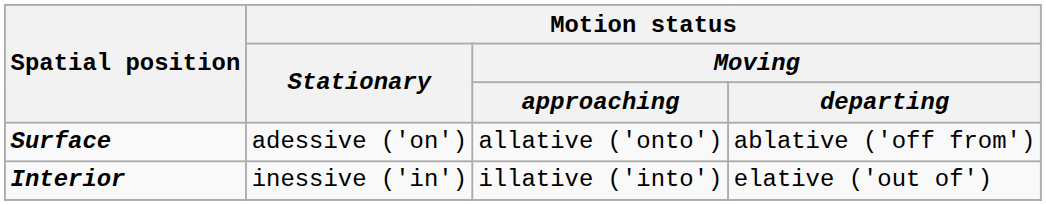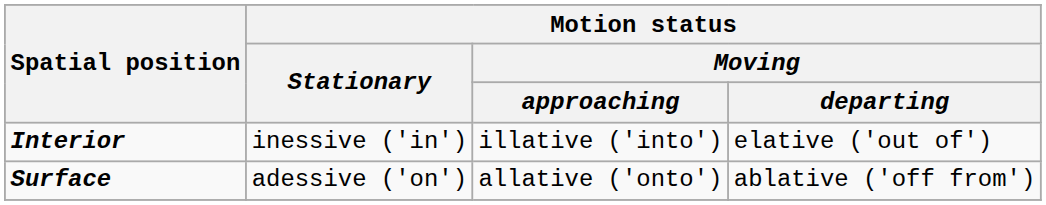rows swapped: (68, 180) <-> (61, 141)
